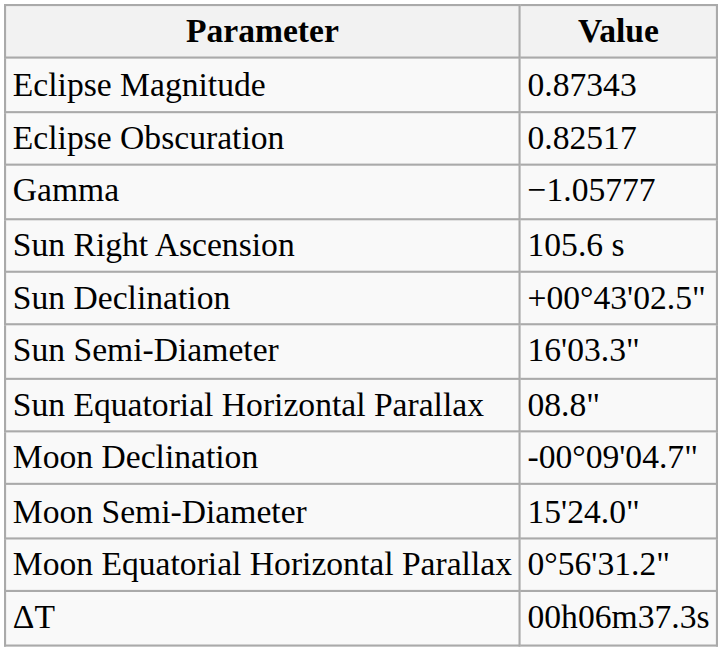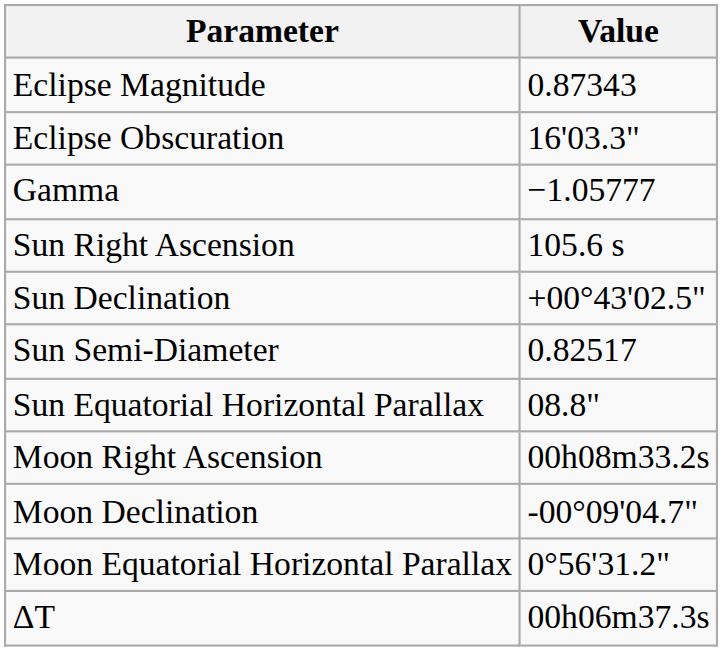(582, 137) 0.82517 -> (584, 137) 16'03.3"
(584, 350) 16'03.3" -> (582, 350) 0.82517
+ row: (168, 457)
- row: (160, 510)
